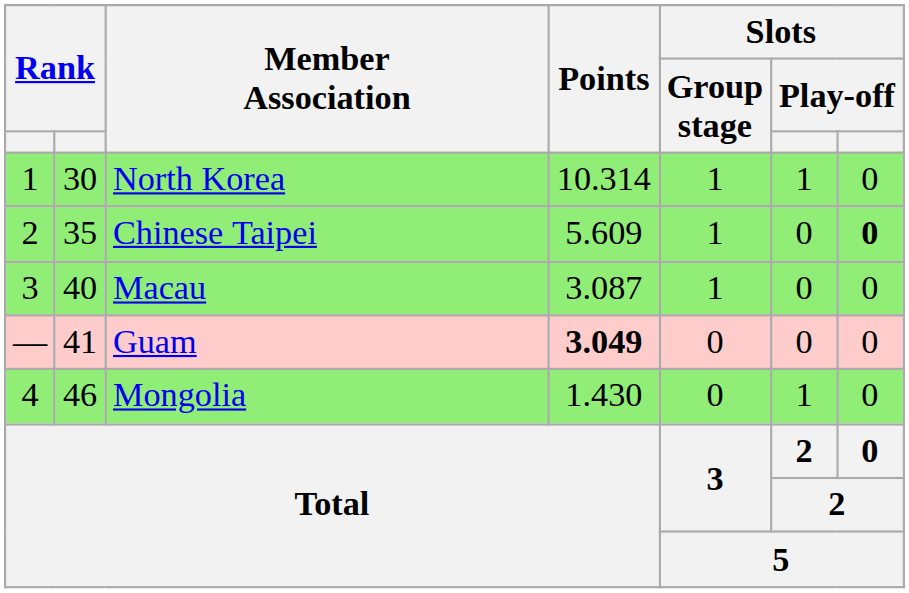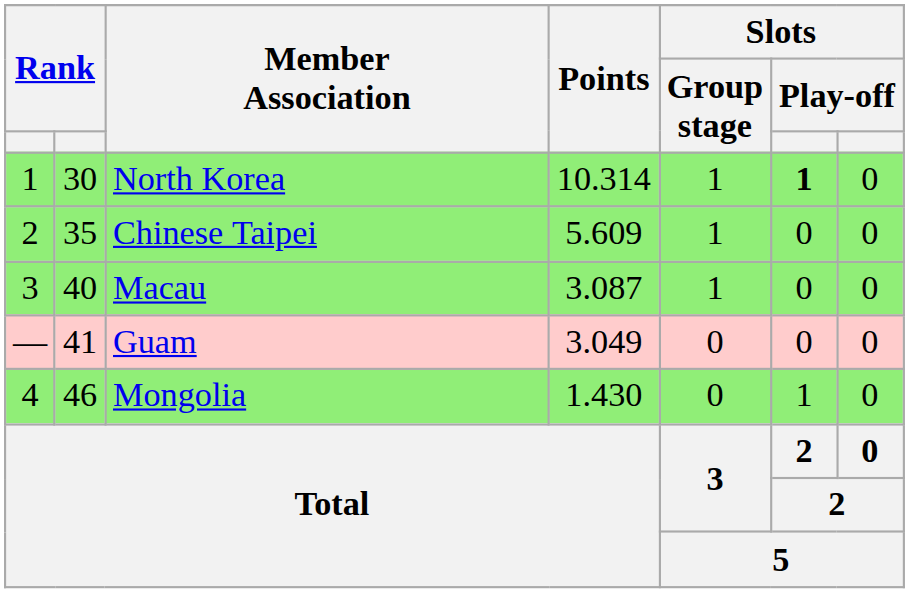(804, 178) normal -> (804, 178) bold
(870, 233) bold -> (870, 233) normal
(604, 341) bold -> (604, 341) normal
